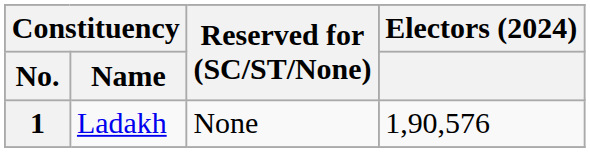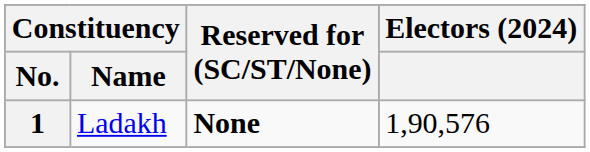(226, 123) normal -> (227, 123) bold
